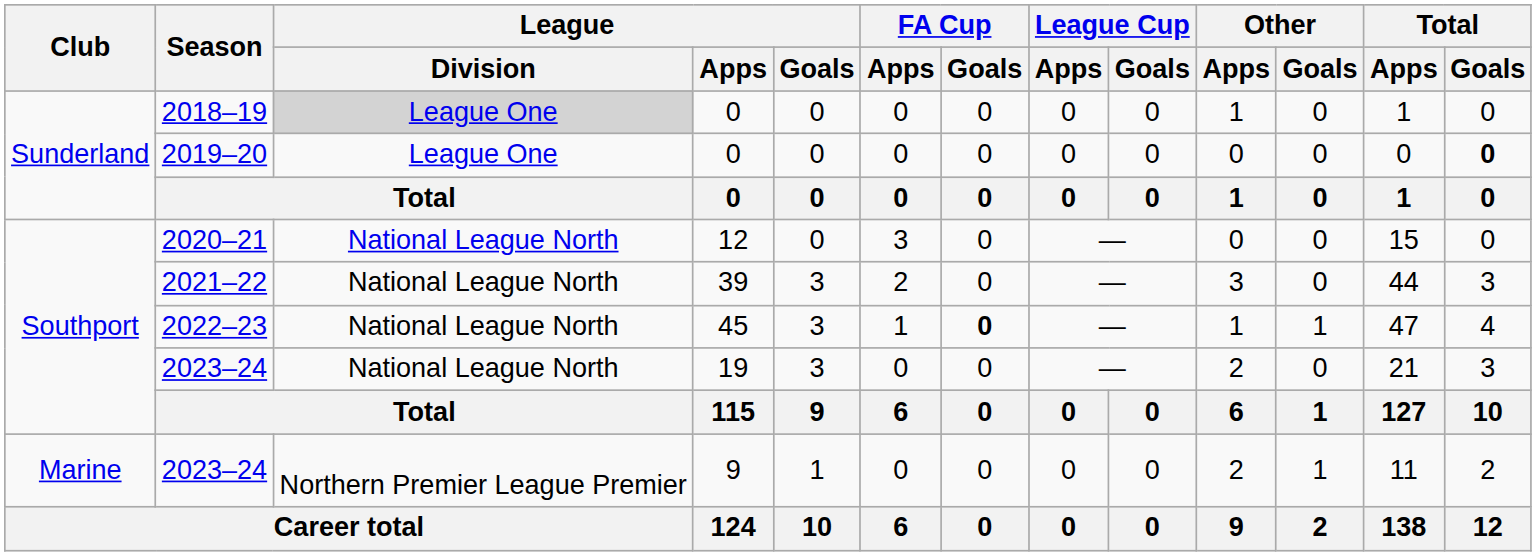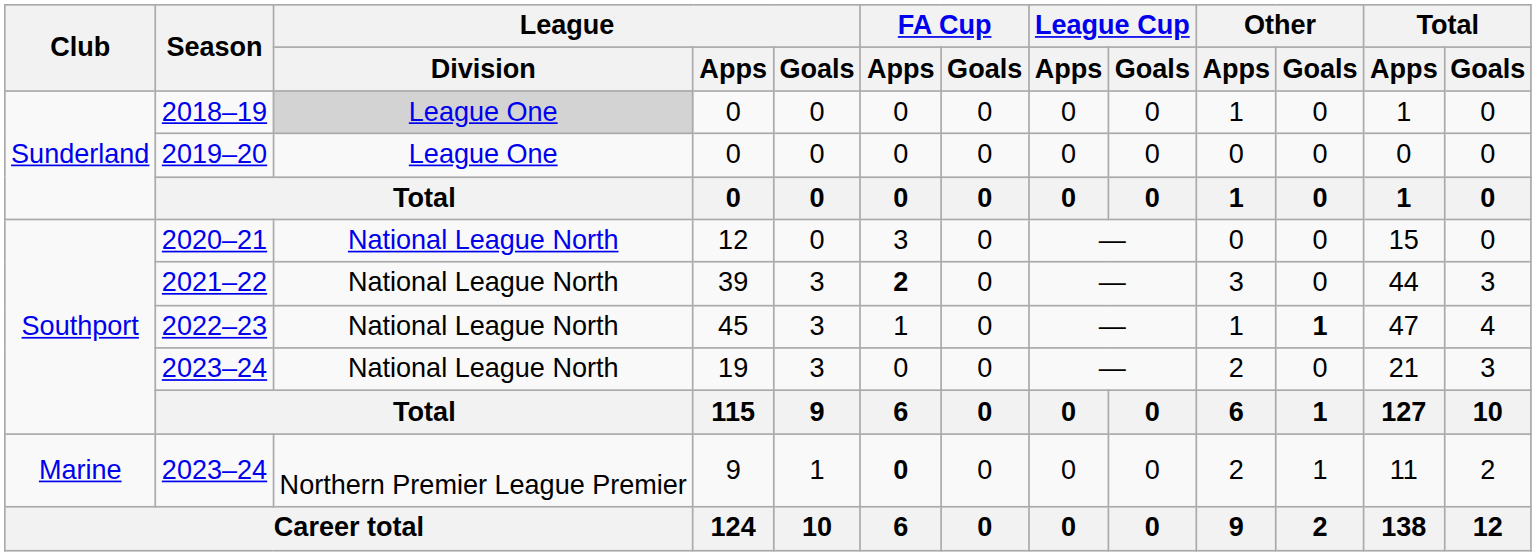(1488, 154) bold -> (1488, 154) normal
(901, 283) normal -> (901, 283) bold
(985, 326) bold -> (985, 326) normal
(1320, 326) normal -> (1320, 326) bold
(901, 469) normal -> (901, 469) bold
